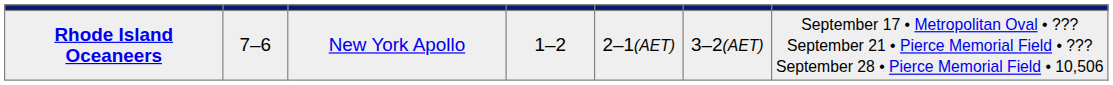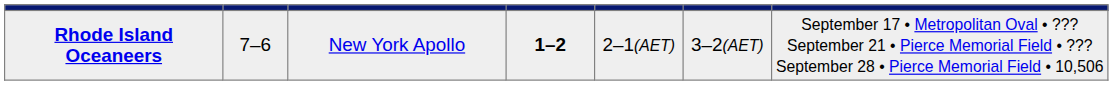(550, 45) normal -> (550, 45) bold
